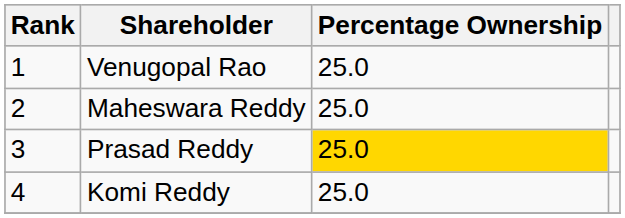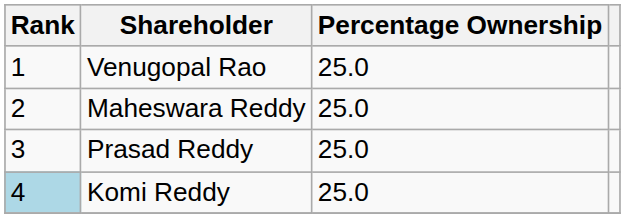(343, 150) gold background -> (343, 150) no background
(18, 191) no background -> (18, 191) lightblue background
